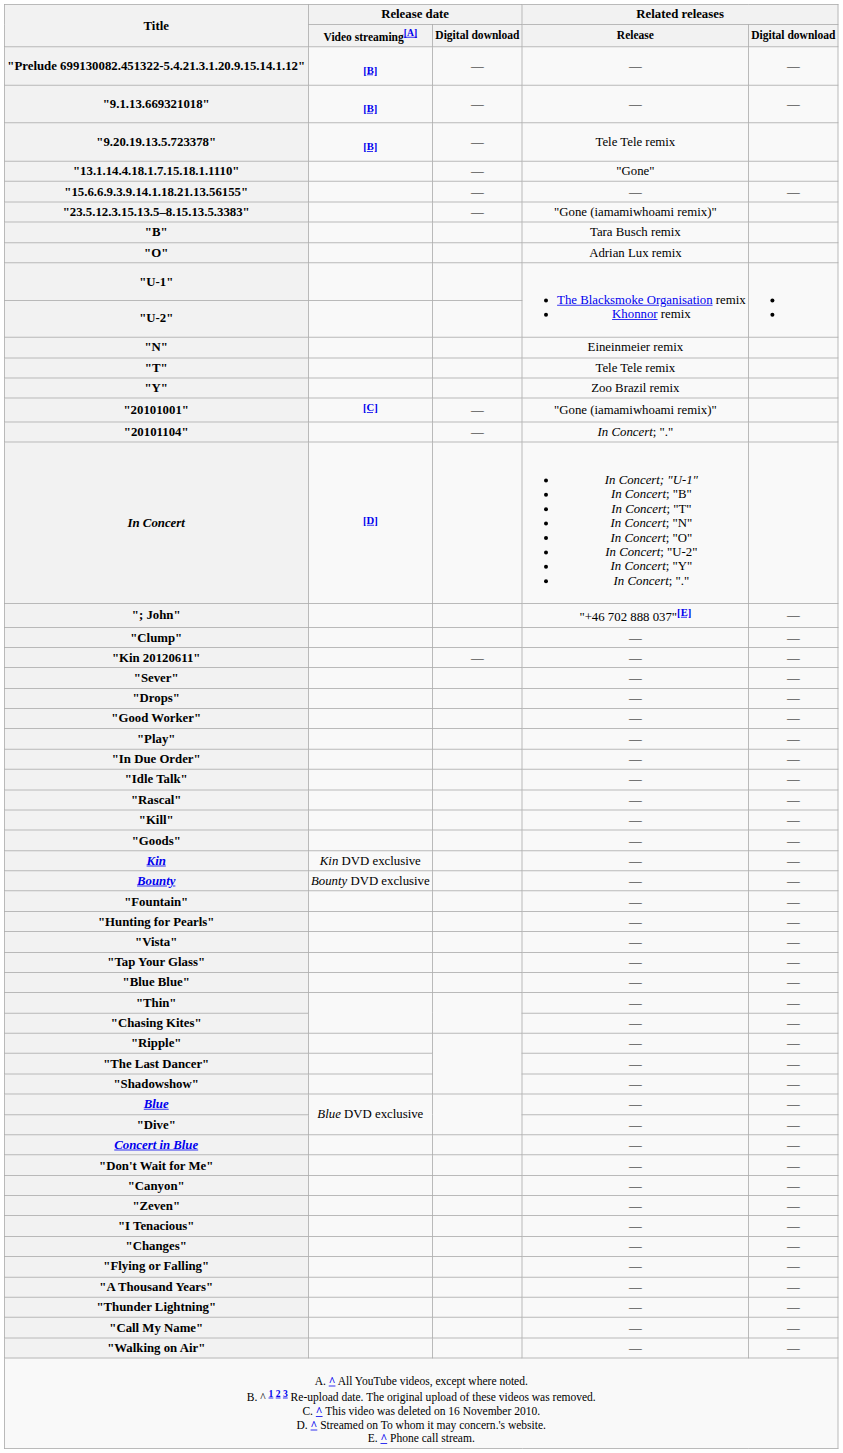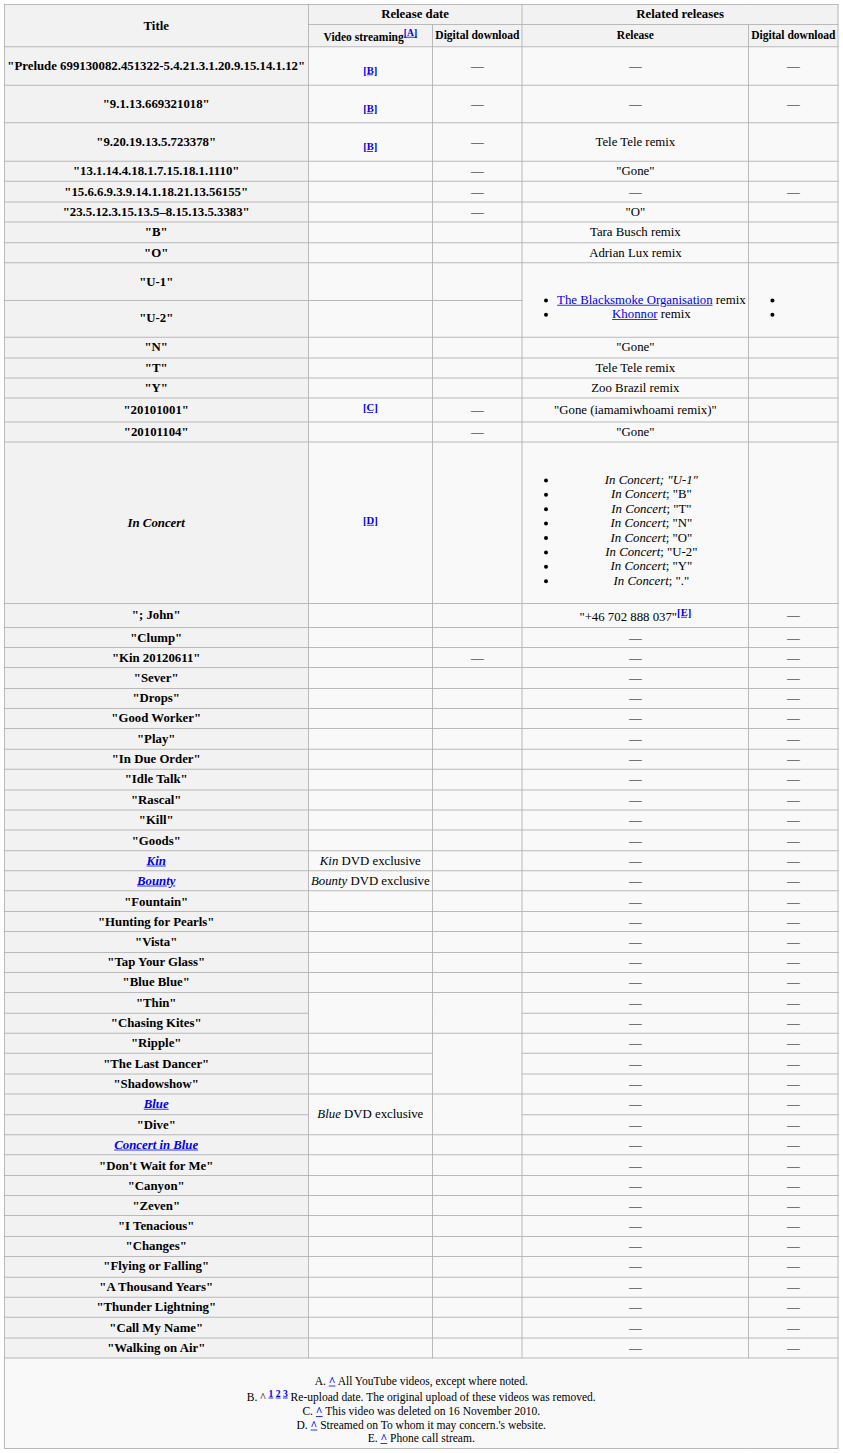(635, 212) "Gone (iamamiwhoami remix)" -> (635, 212) "O"
(635, 347) Eineinmeier remix -> (635, 347) "Gone"
(635, 432) In Concert; "." -> (635, 432) "Gone"
